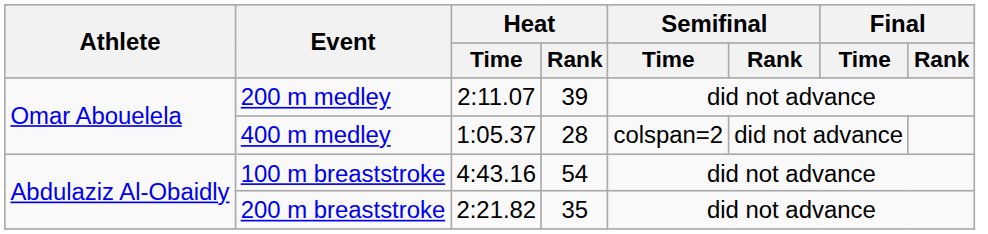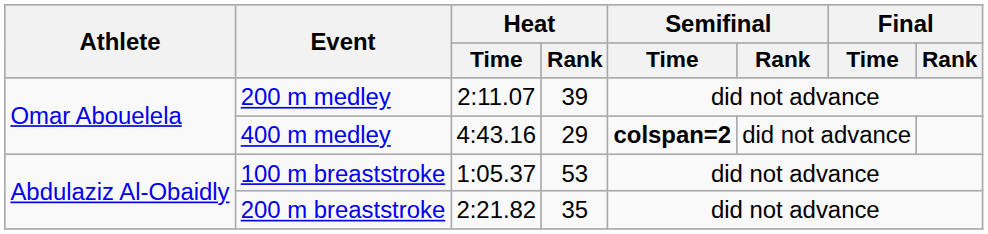(496, 135) 1:05.37 -> (496, 135) 4:43.16
(575, 135) 28 -> (575, 135) 29
(668, 135) normal -> (672, 135) bold
(496, 173) 4:43.16 -> (496, 173) 1:05.37
(575, 173) 54 -> (575, 173) 53
